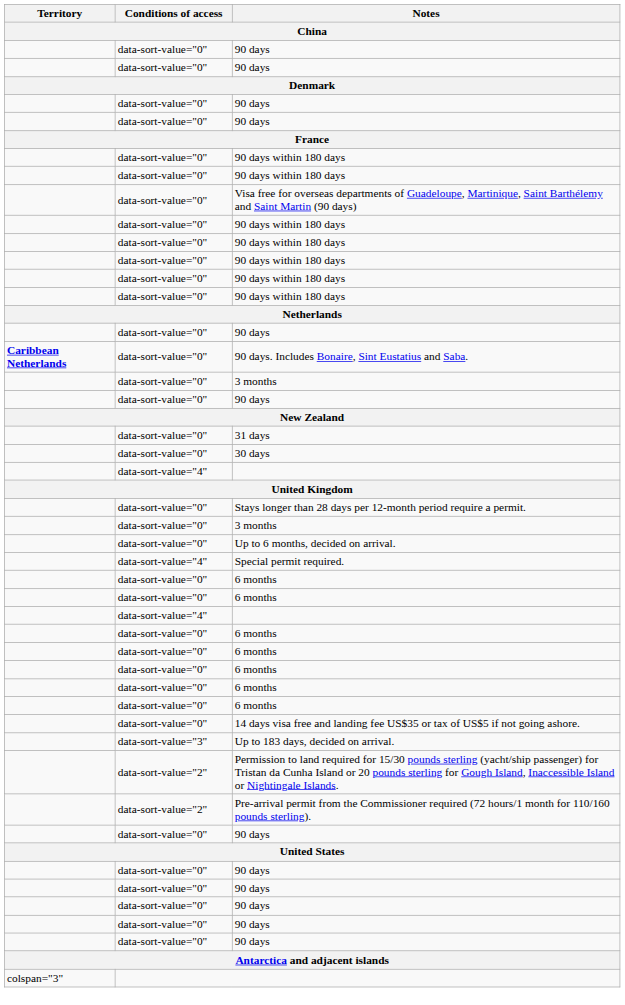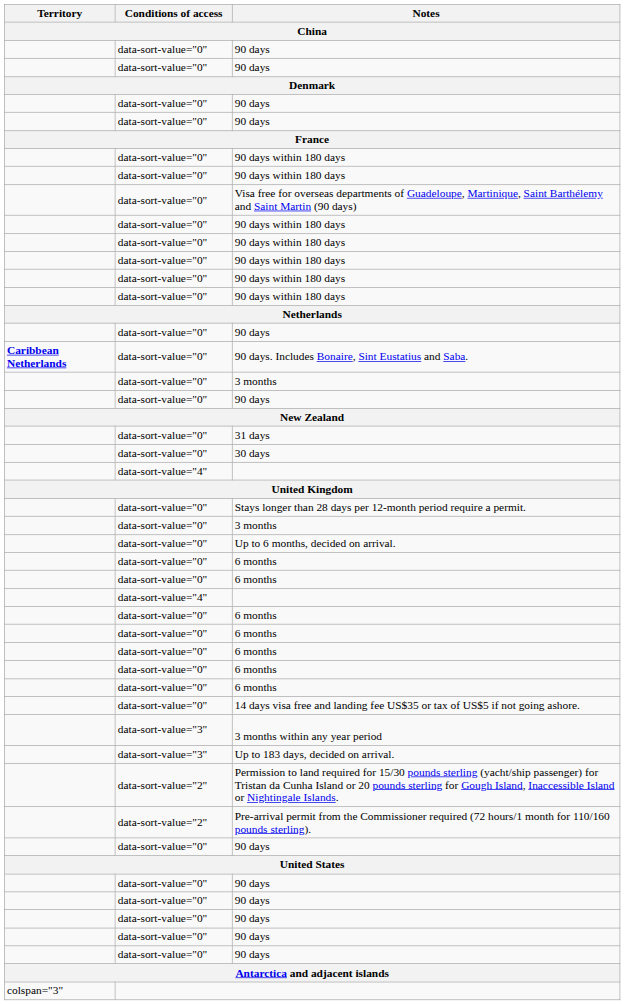- row: (163, 561)
+ row: (163, 730)
